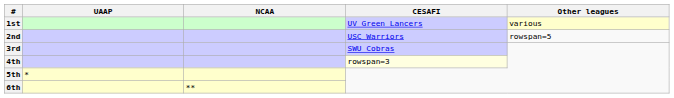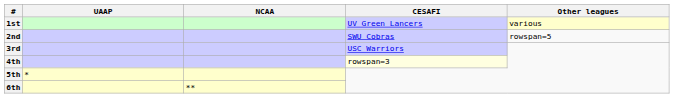(376, 36) USC Warriors -> (371, 36) SWU Cobras
(371, 49) SWU Cobras -> (376, 49) USC Warriors
